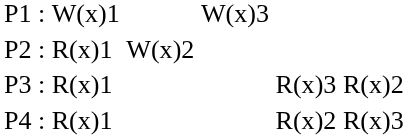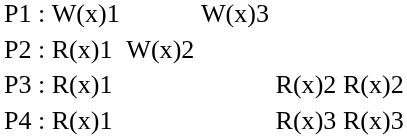(306, 84) R(x)3 -> (306, 84) R(x)2
(306, 120) R(x)2 -> (306, 120) R(x)3
